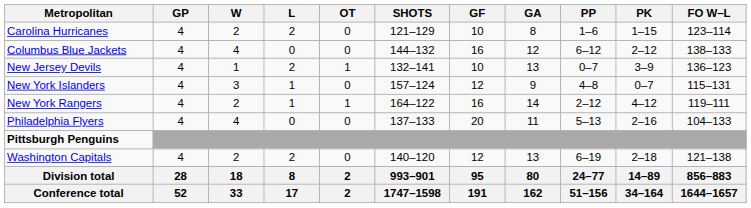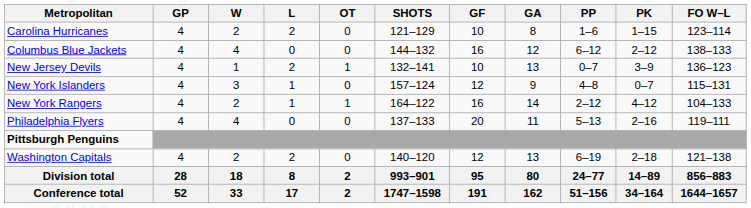(709, 103) 119–111 -> (709, 103) 104–133
(709, 121) 104–133 -> (709, 121) 119–111
